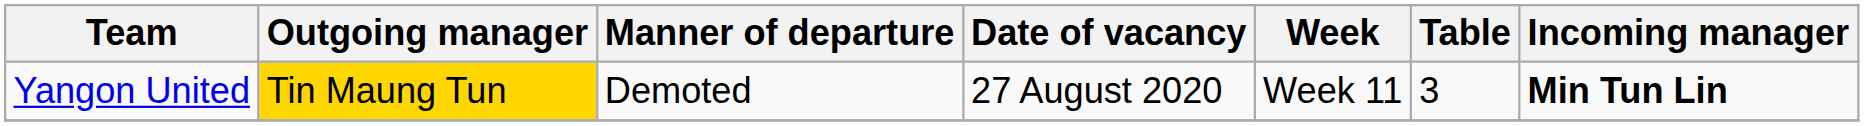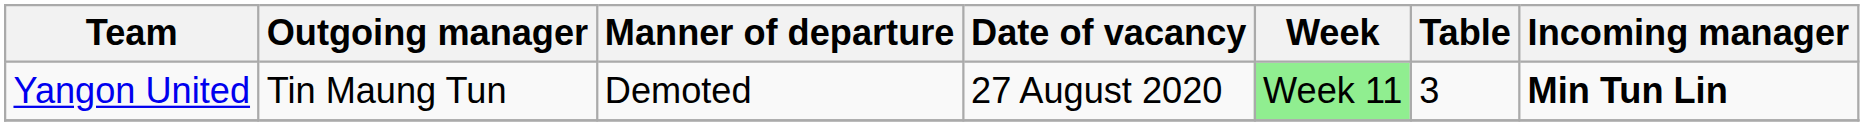(387, 90) gold background -> (387, 90) no background
(1333, 90) no background -> (1333, 90) lightgreen background
